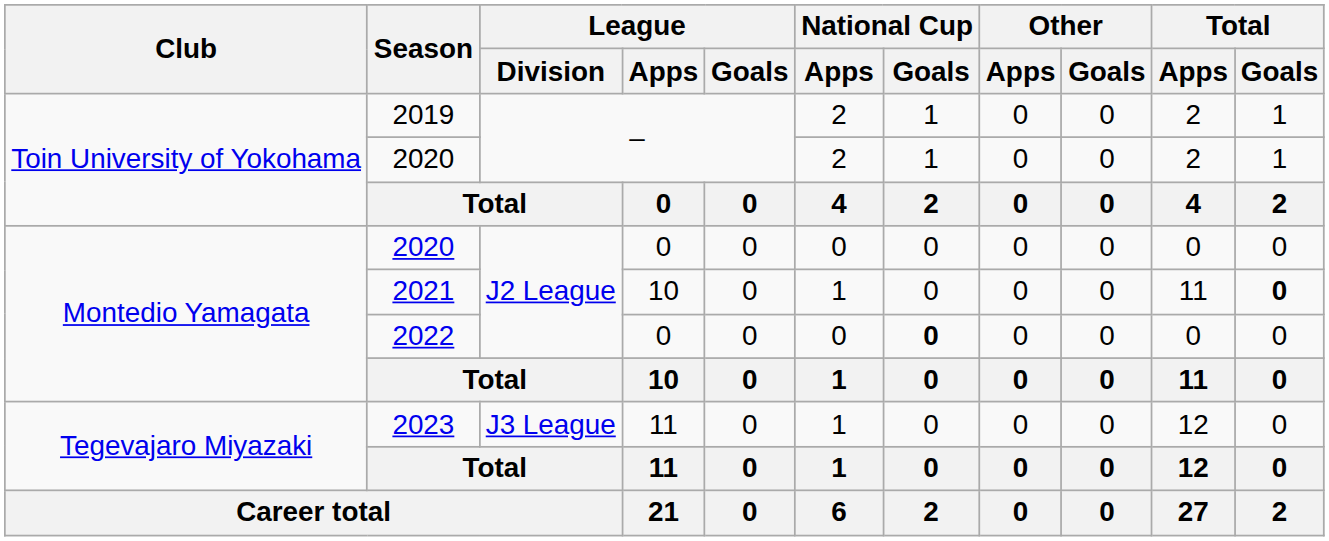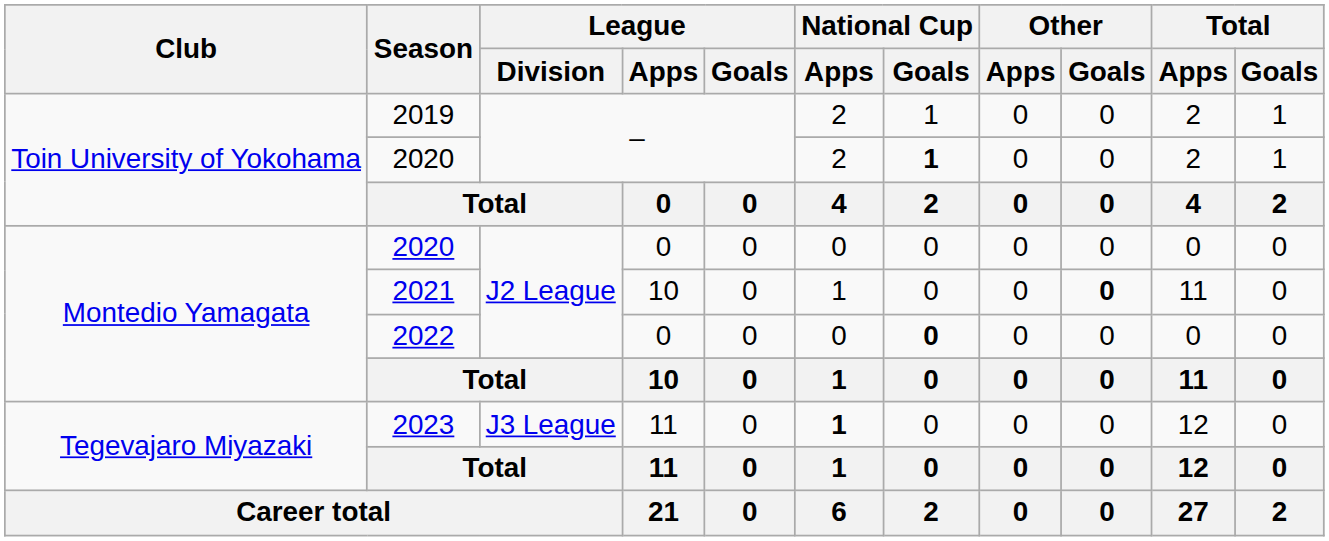(931, 159) normal -> (931, 159) bold
(1107, 291) normal -> (1107, 291) bold
(1280, 291) bold -> (1280, 291) normal
(839, 423) normal -> (839, 423) bold
